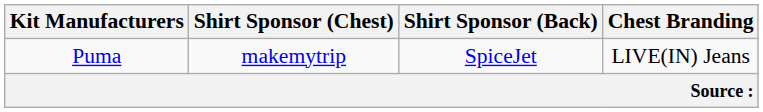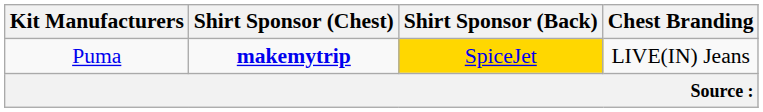(294, 55) normal -> (294, 55) bold
(501, 55) no background -> (501, 55) gold background
